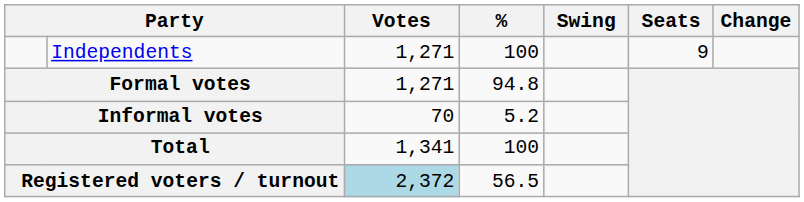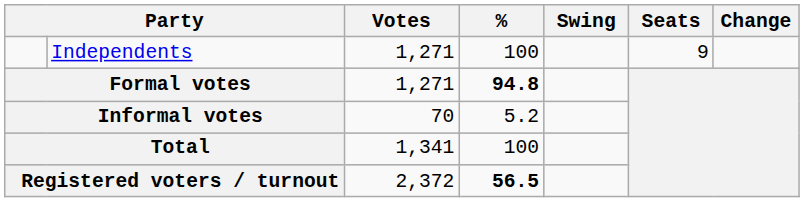(516, 85) normal -> (516, 85) bold
(425, 181) lightblue background -> (425, 181) no background
(516, 181) normal -> (516, 181) bold
